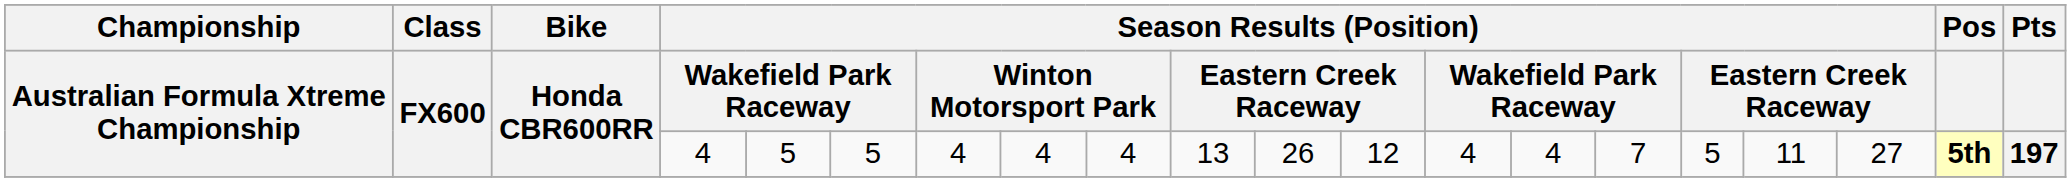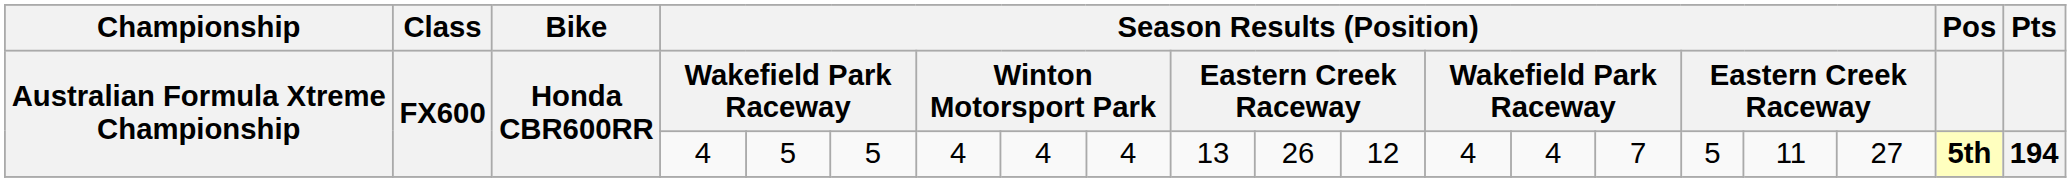(2034, 153) 197 -> (2034, 153) 194
